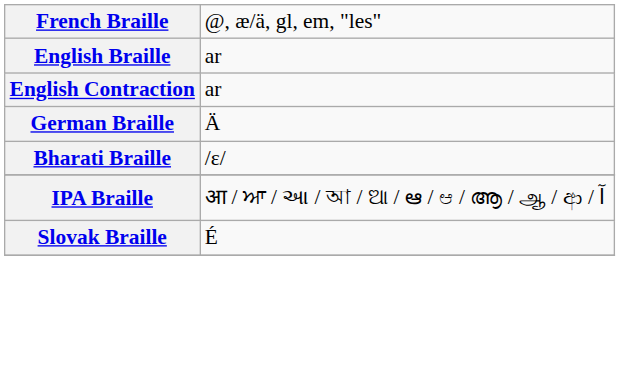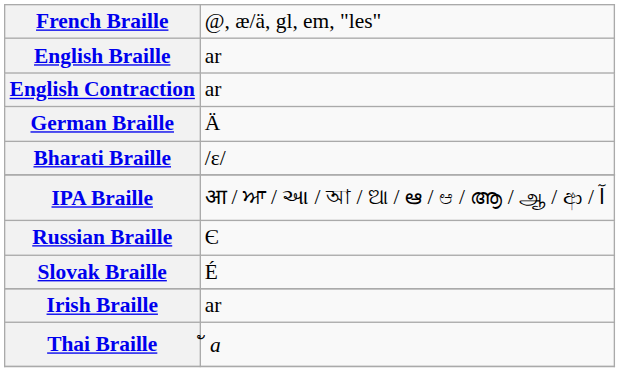+ row: (102, 237)
+ row: (102, 305)
+ row: (102, 344)
